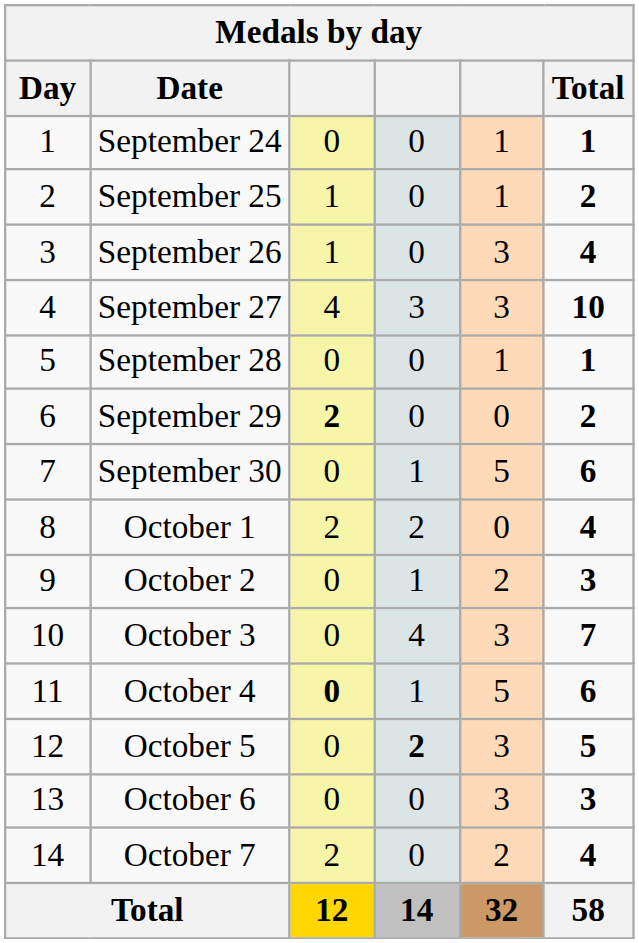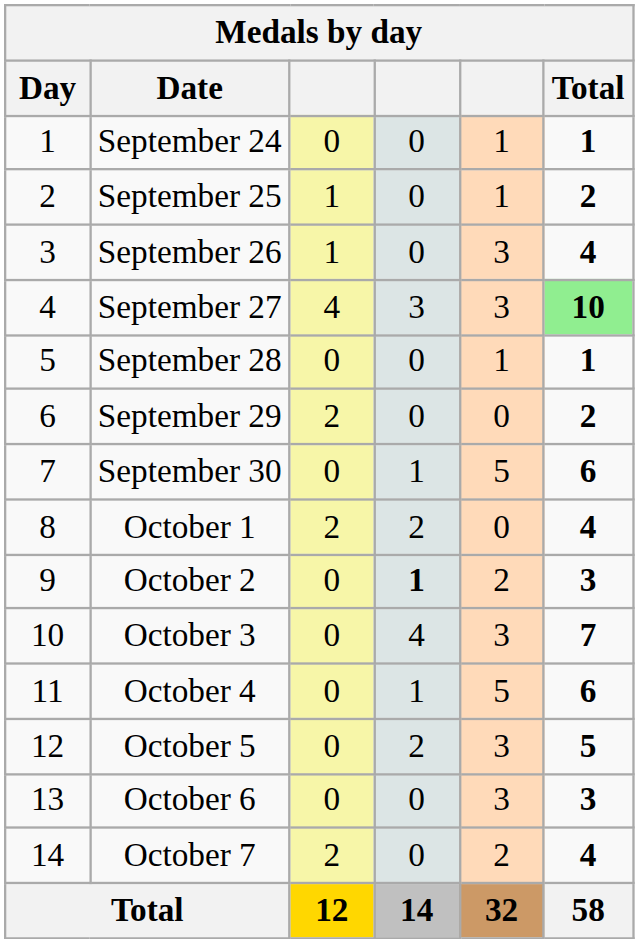(588, 306) no background -> (588, 306) lightgreen background
(332, 416) bold -> (332, 416) normal
(417, 580) normal -> (417, 580) bold
(332, 690) bold -> (332, 690) normal
(417, 745) bold -> (417, 745) normal
